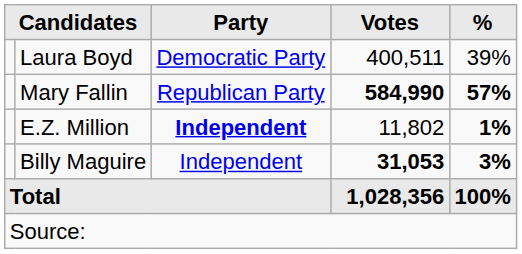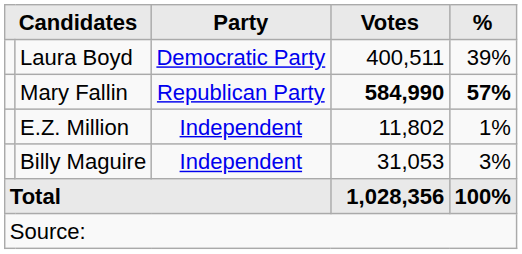(241, 127) bold -> (241, 127) normal
(495, 127) bold -> (495, 127) normal
(411, 162) bold -> (411, 162) normal
(495, 162) bold -> (495, 162) normal
